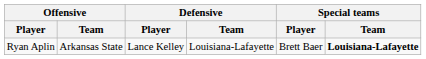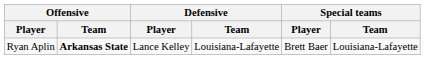(91, 46) normal -> (94, 46) bold
(373, 46) bold -> (375, 46) normal
